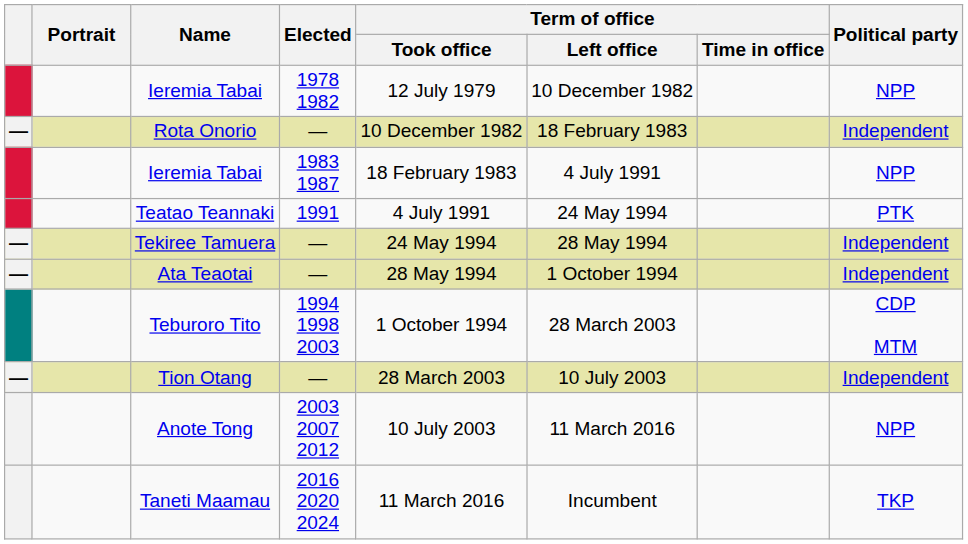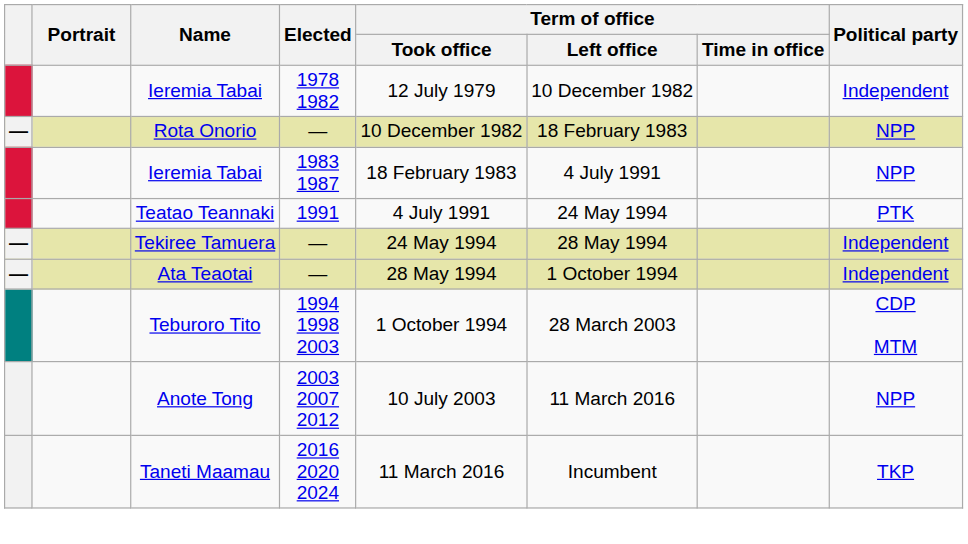(896, 90) NPP -> (896, 90) Independent
(896, 131) Independent -> (896, 131) NPP
- row: (205, 377)
